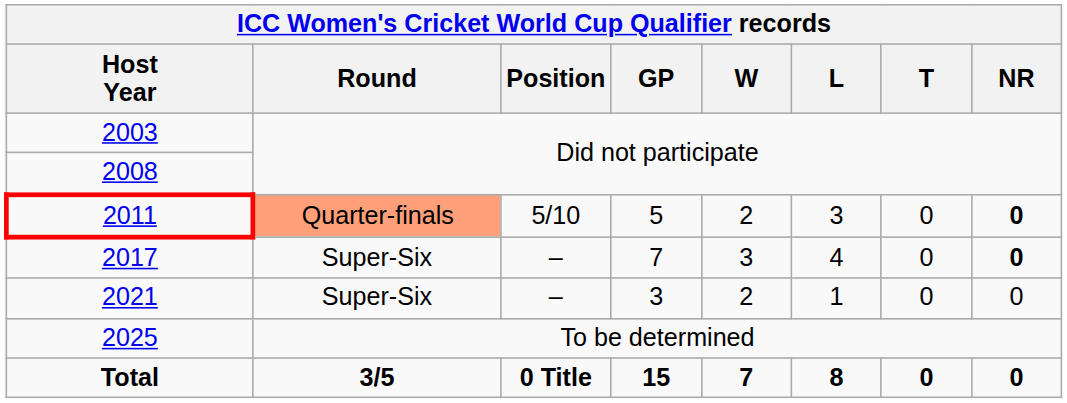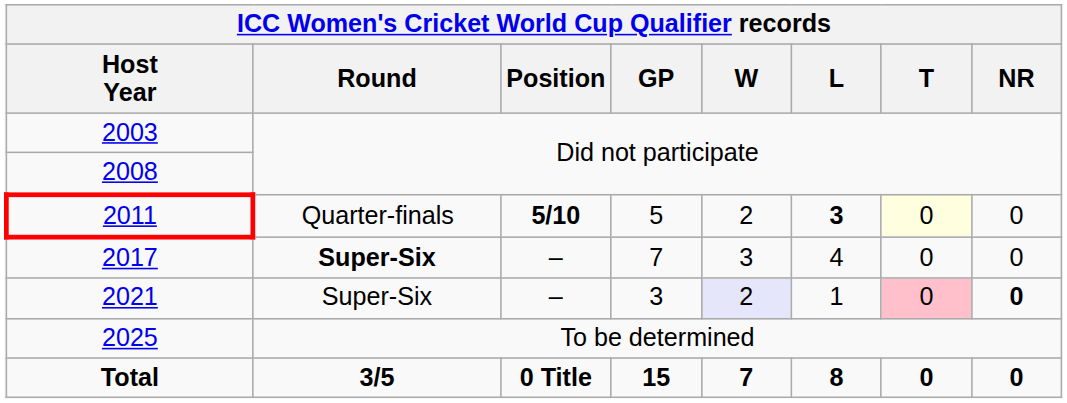(378, 215) lightsalmon background -> (378, 215) no background
(556, 215) normal -> (556, 215) bold
(836, 215) normal -> (836, 215) bold
(926, 215) no background -> (926, 215) lightyellow background
(1017, 215) bold -> (1017, 215) normal
(377, 257) normal -> (377, 257) bold
(1017, 257) bold -> (1017, 257) normal
(746, 297) no background -> (746, 297) lavender background
(926, 297) no background -> (926, 297) pink background
(1017, 297) normal -> (1017, 297) bold
